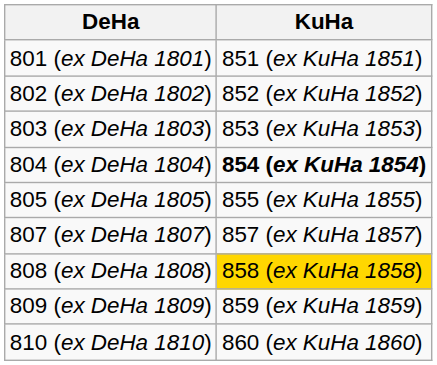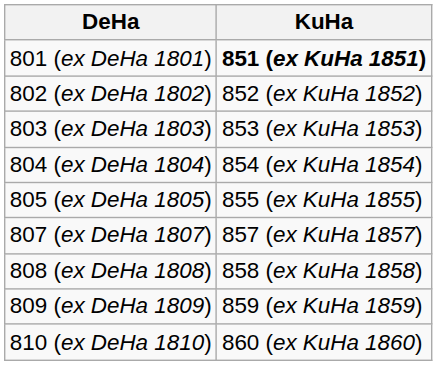(322, 57) normal -> (324, 57) bold
(324, 164) bold -> (322, 164) normal
(322, 270) gold background -> (322, 270) no background
